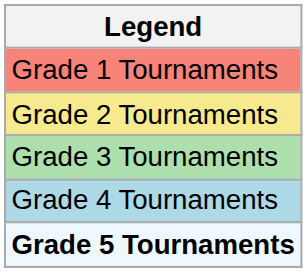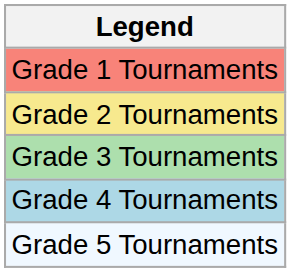(153, 244) bold -> (145, 244) normal
